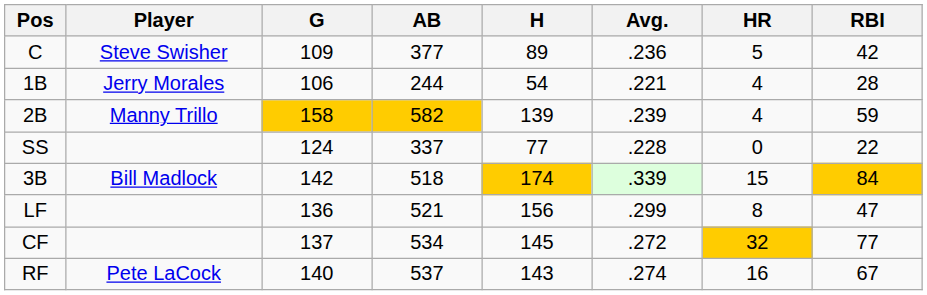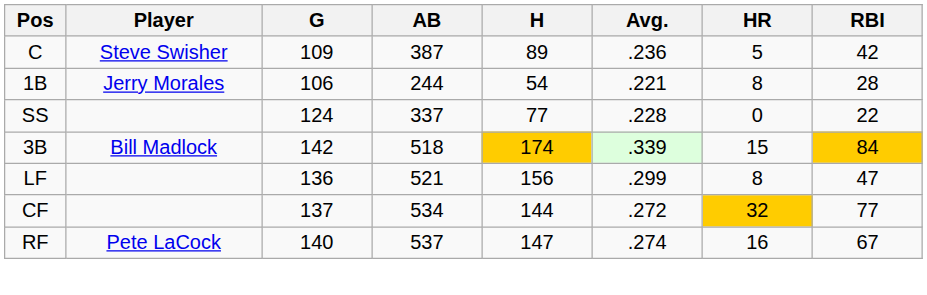(427, 52) 377 -> (427, 52) 387
(757, 83) 4 -> (757, 83) 8
- row: (35, 115)
(537, 242) 145 -> (537, 210) 144
(537, 274) 143 -> (537, 242) 147
